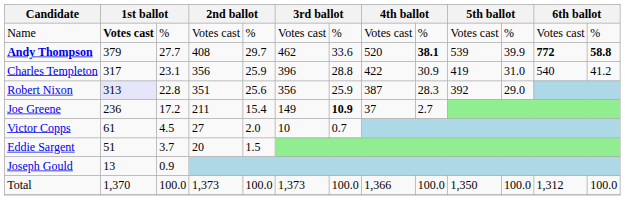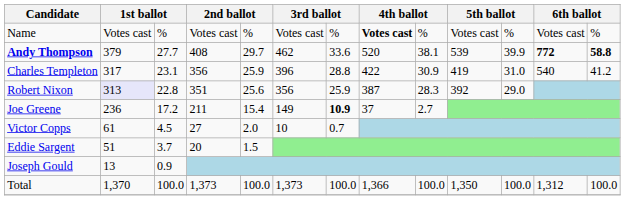(129, 33) bold -> (127, 33) normal
(388, 33) normal -> (387, 33) bold
(428, 52) bold -> (428, 52) normal
